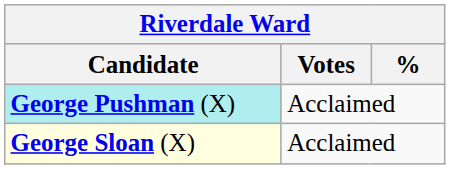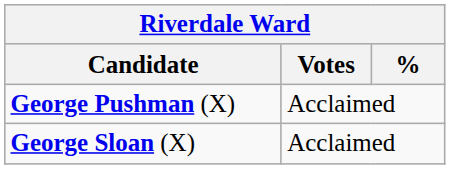(123, 103) paleturquoise background -> (123, 103) no background
(103, 143) lightyellow background -> (103, 143) no background
